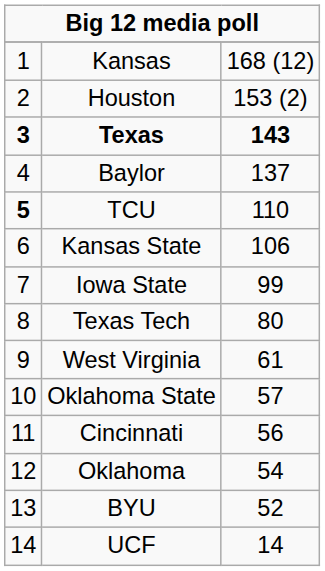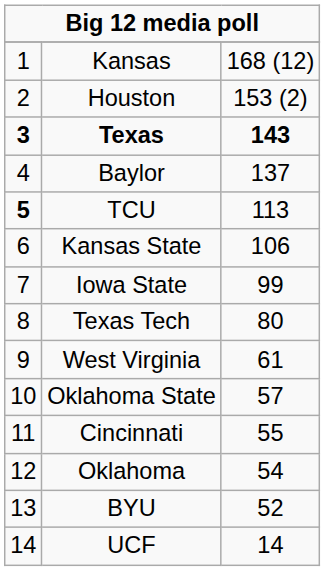(270, 210) 110 -> (270, 210) 113
(270, 433) 56 -> (270, 433) 55
